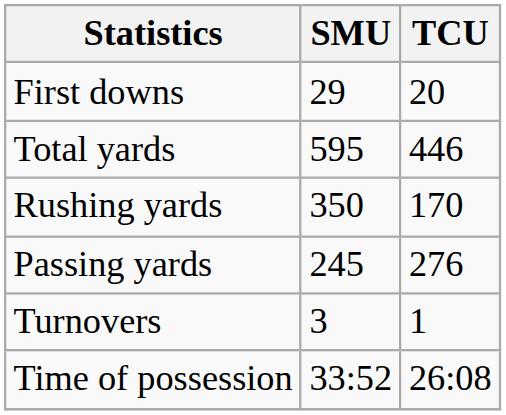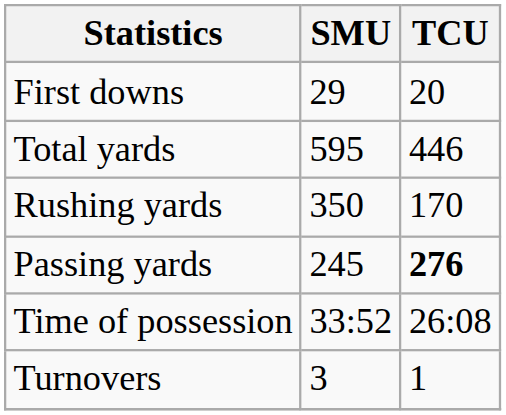(436, 263) normal -> (436, 263) bold
rows swapped: (88, 321) <-> (153, 378)
